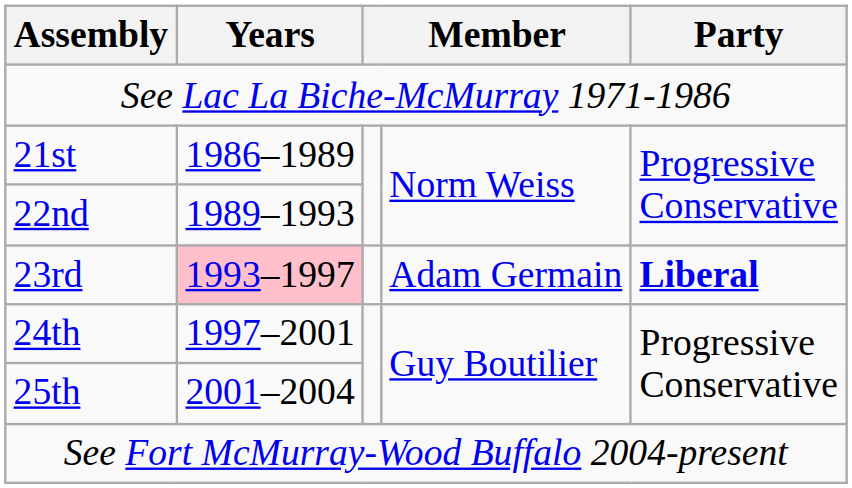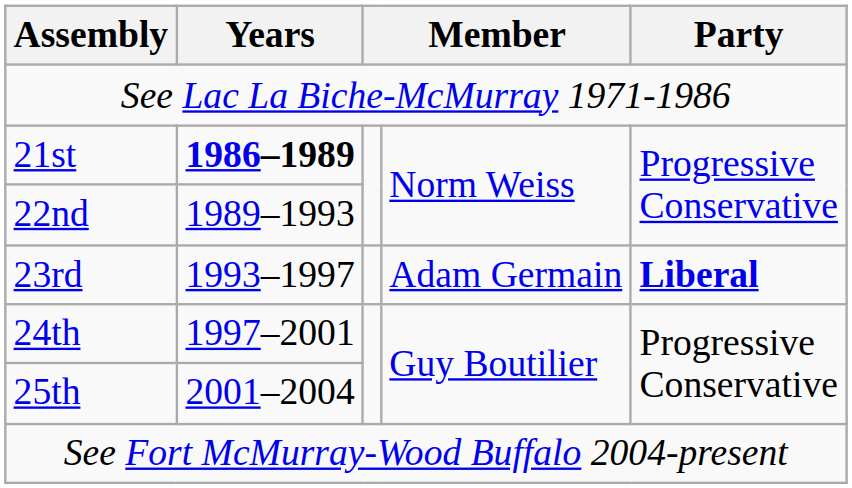(270, 154) normal -> (270, 154) bold
(270, 273) pink background -> (270, 273) no background
